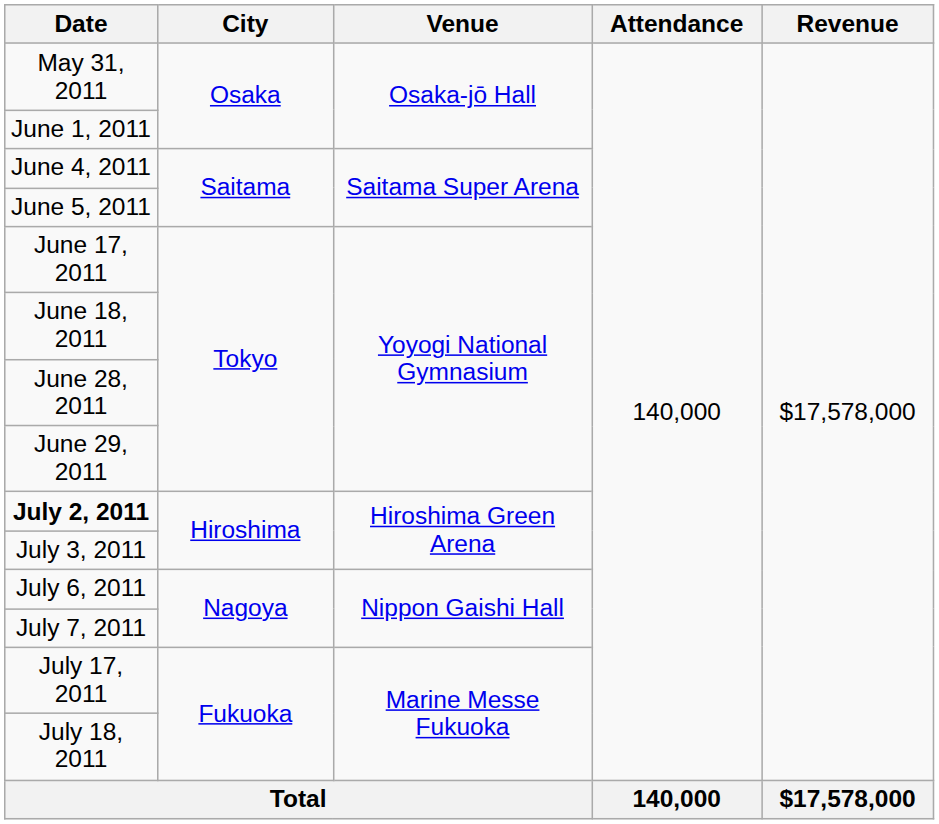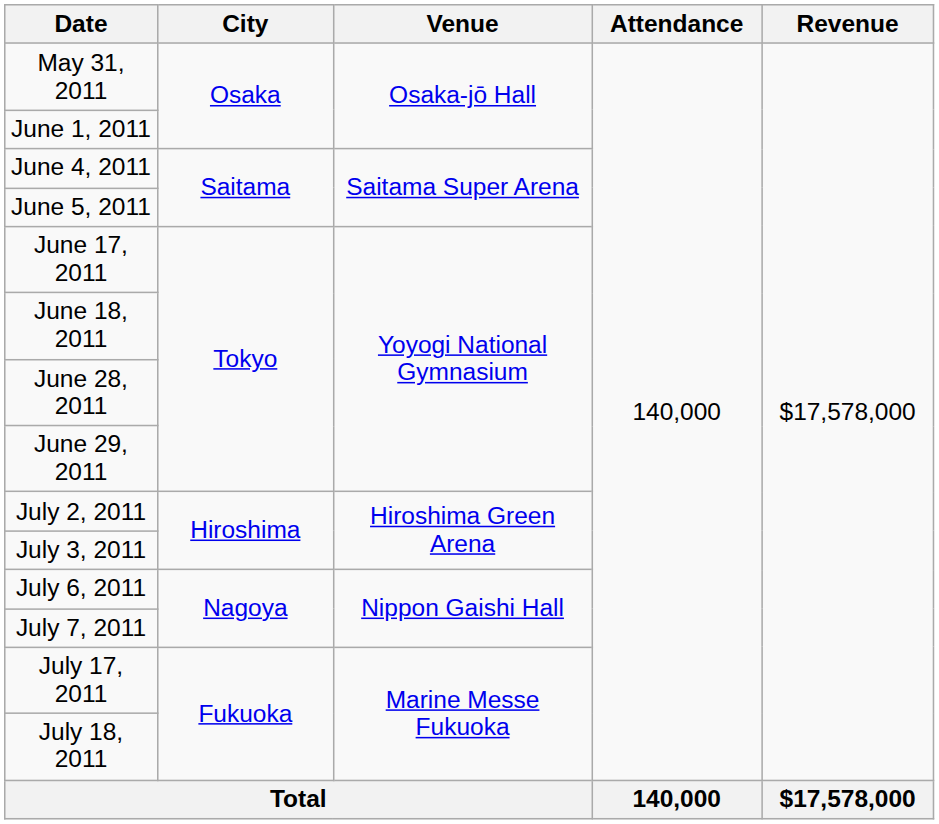(81, 511) bold -> (81, 511) normal
